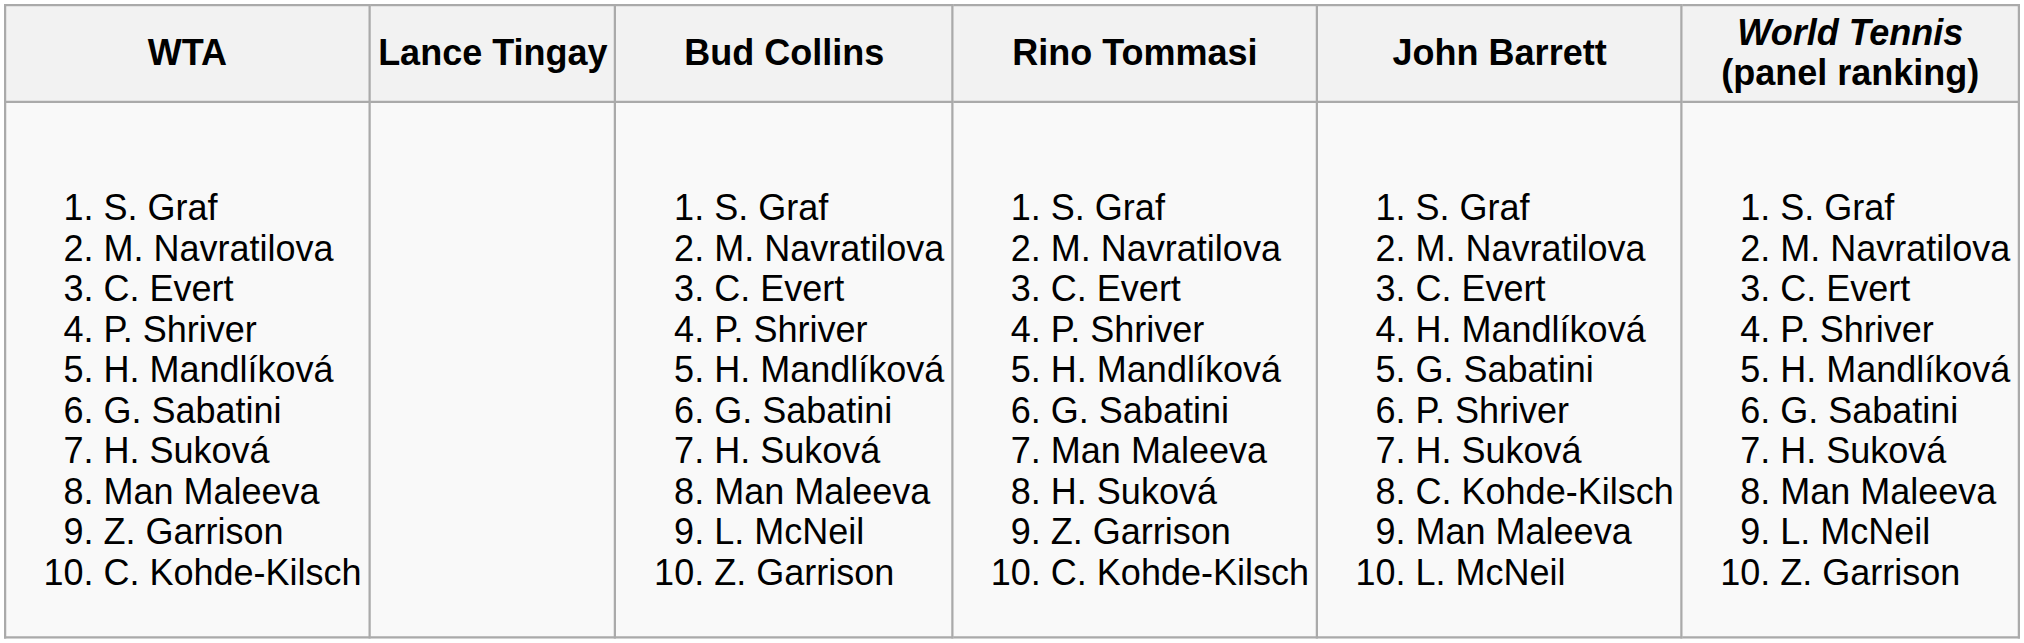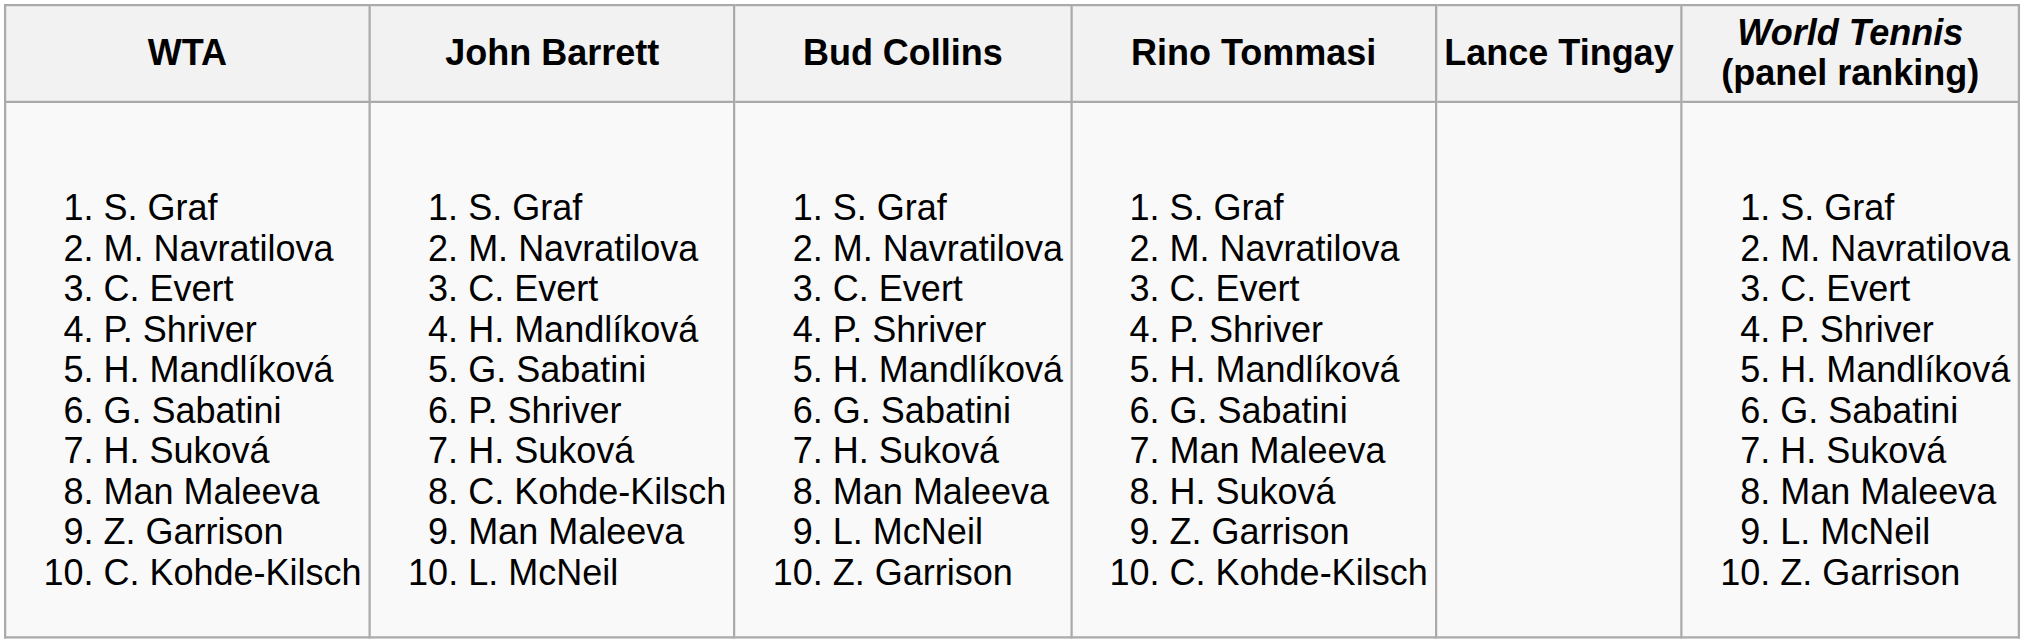columns swapped: (493, 53) <-> (1500, 53)
